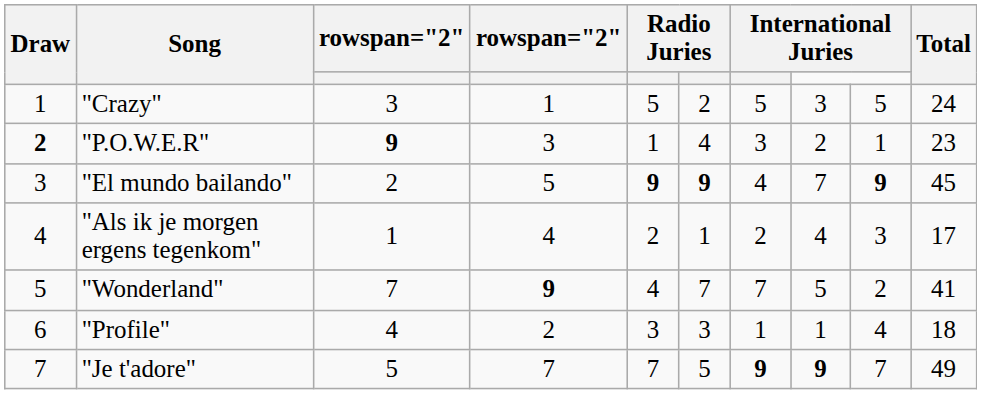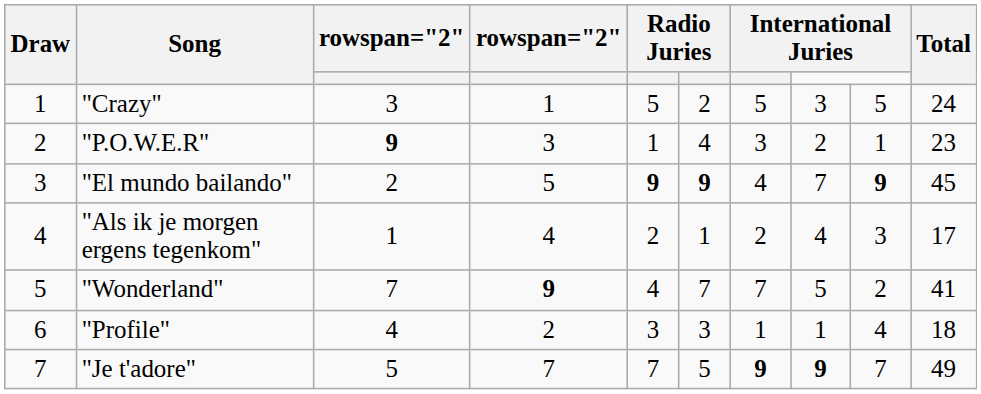(40, 143) bold -> (40, 143) normal
